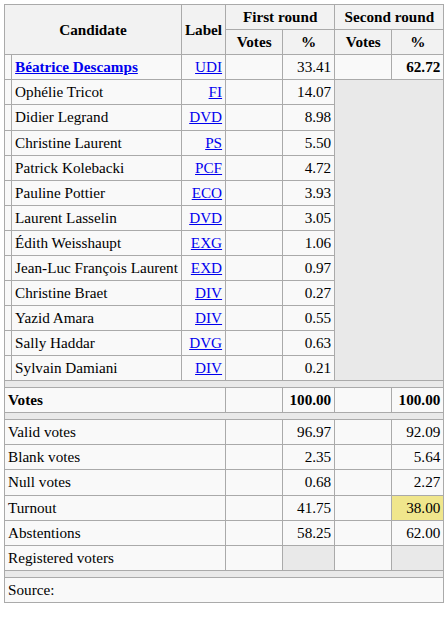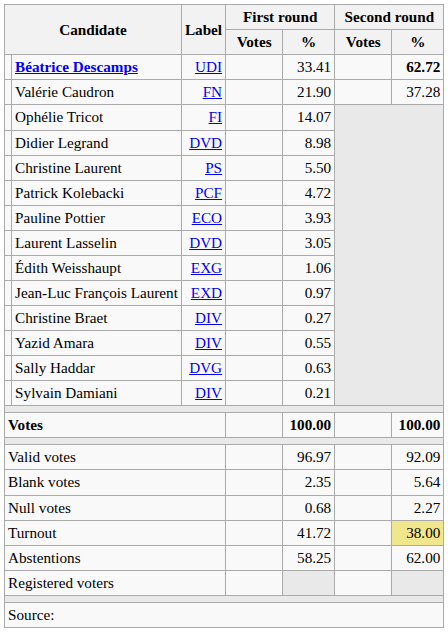+ row: (65, 92)
(314, 507) 41.75 -> (314, 532) 41.72
